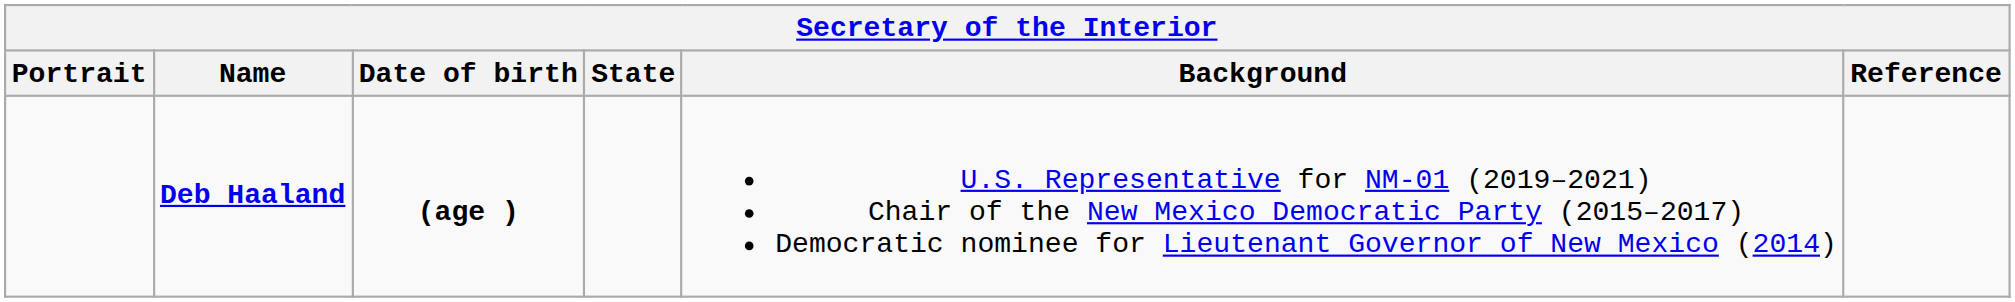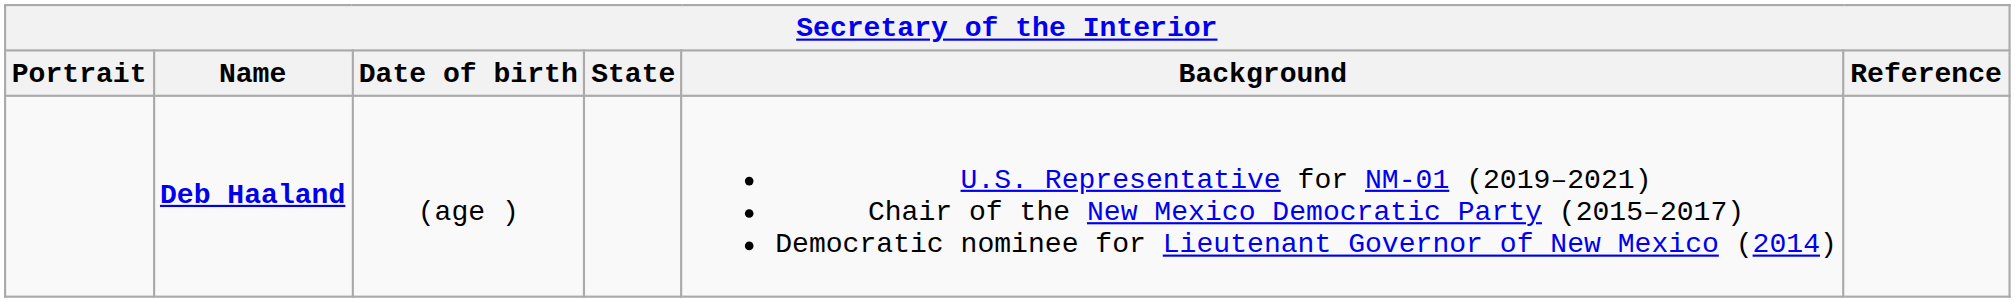(468, 212) bold -> (468, 212) normal
